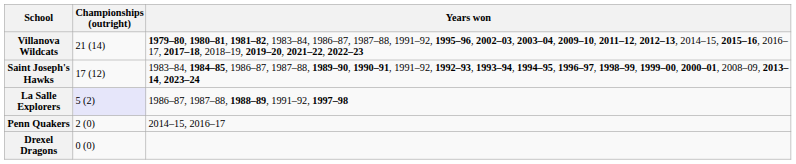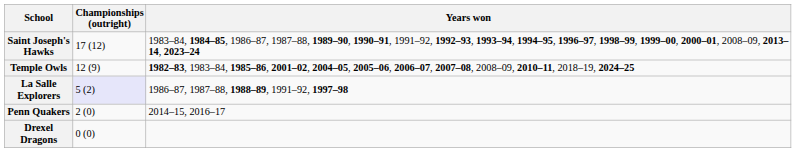- row: (39, 46)
+ row: (39, 68)
